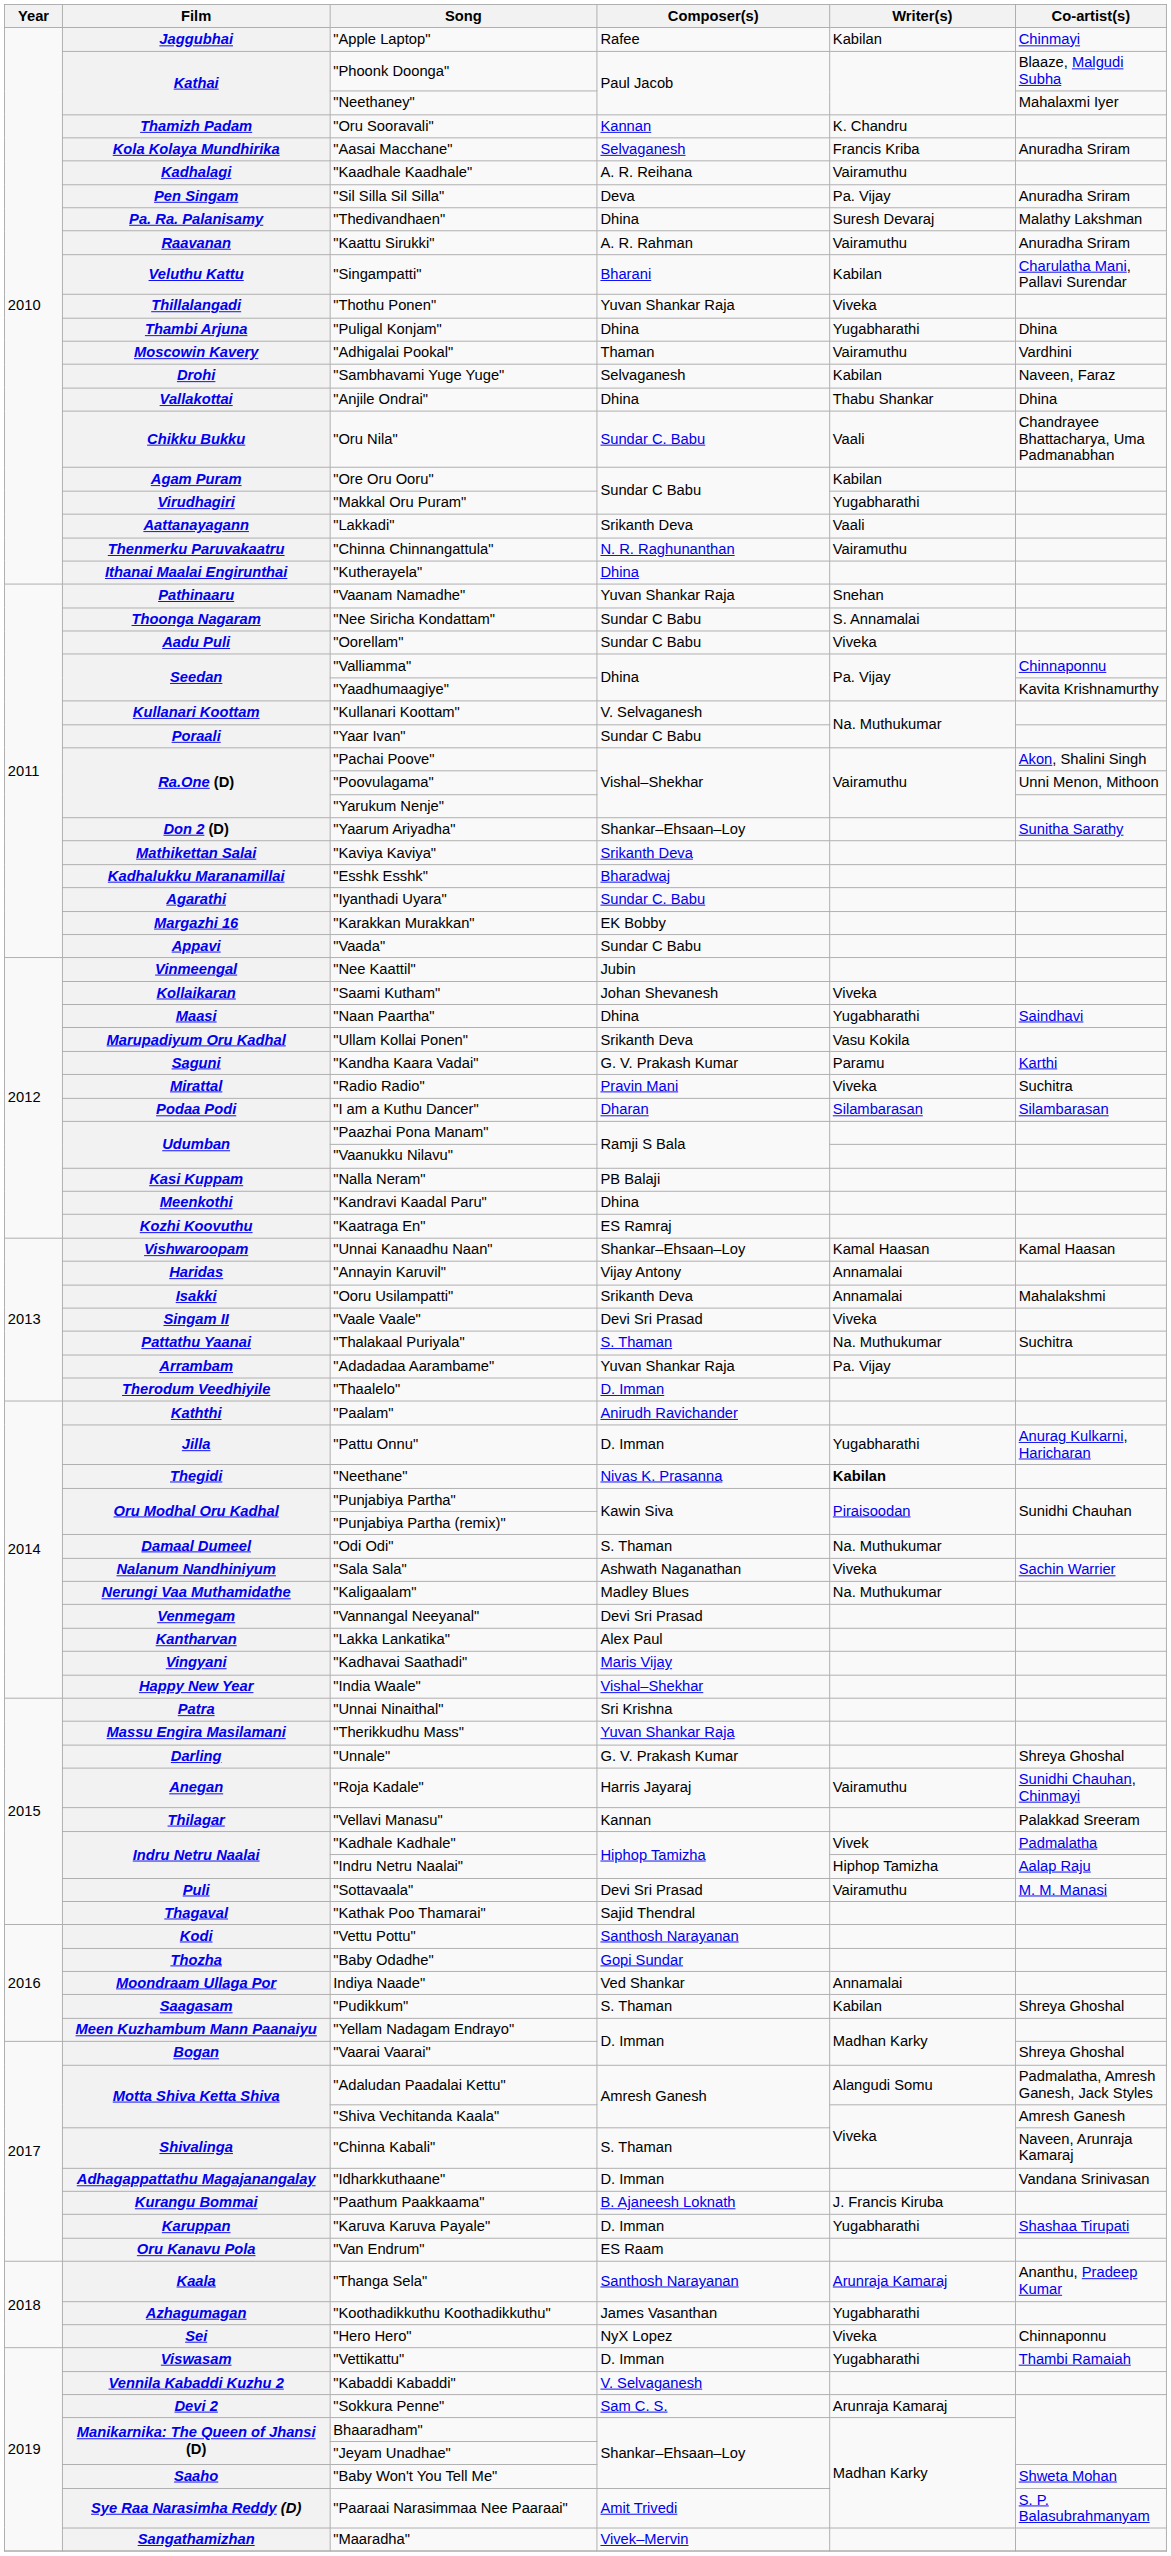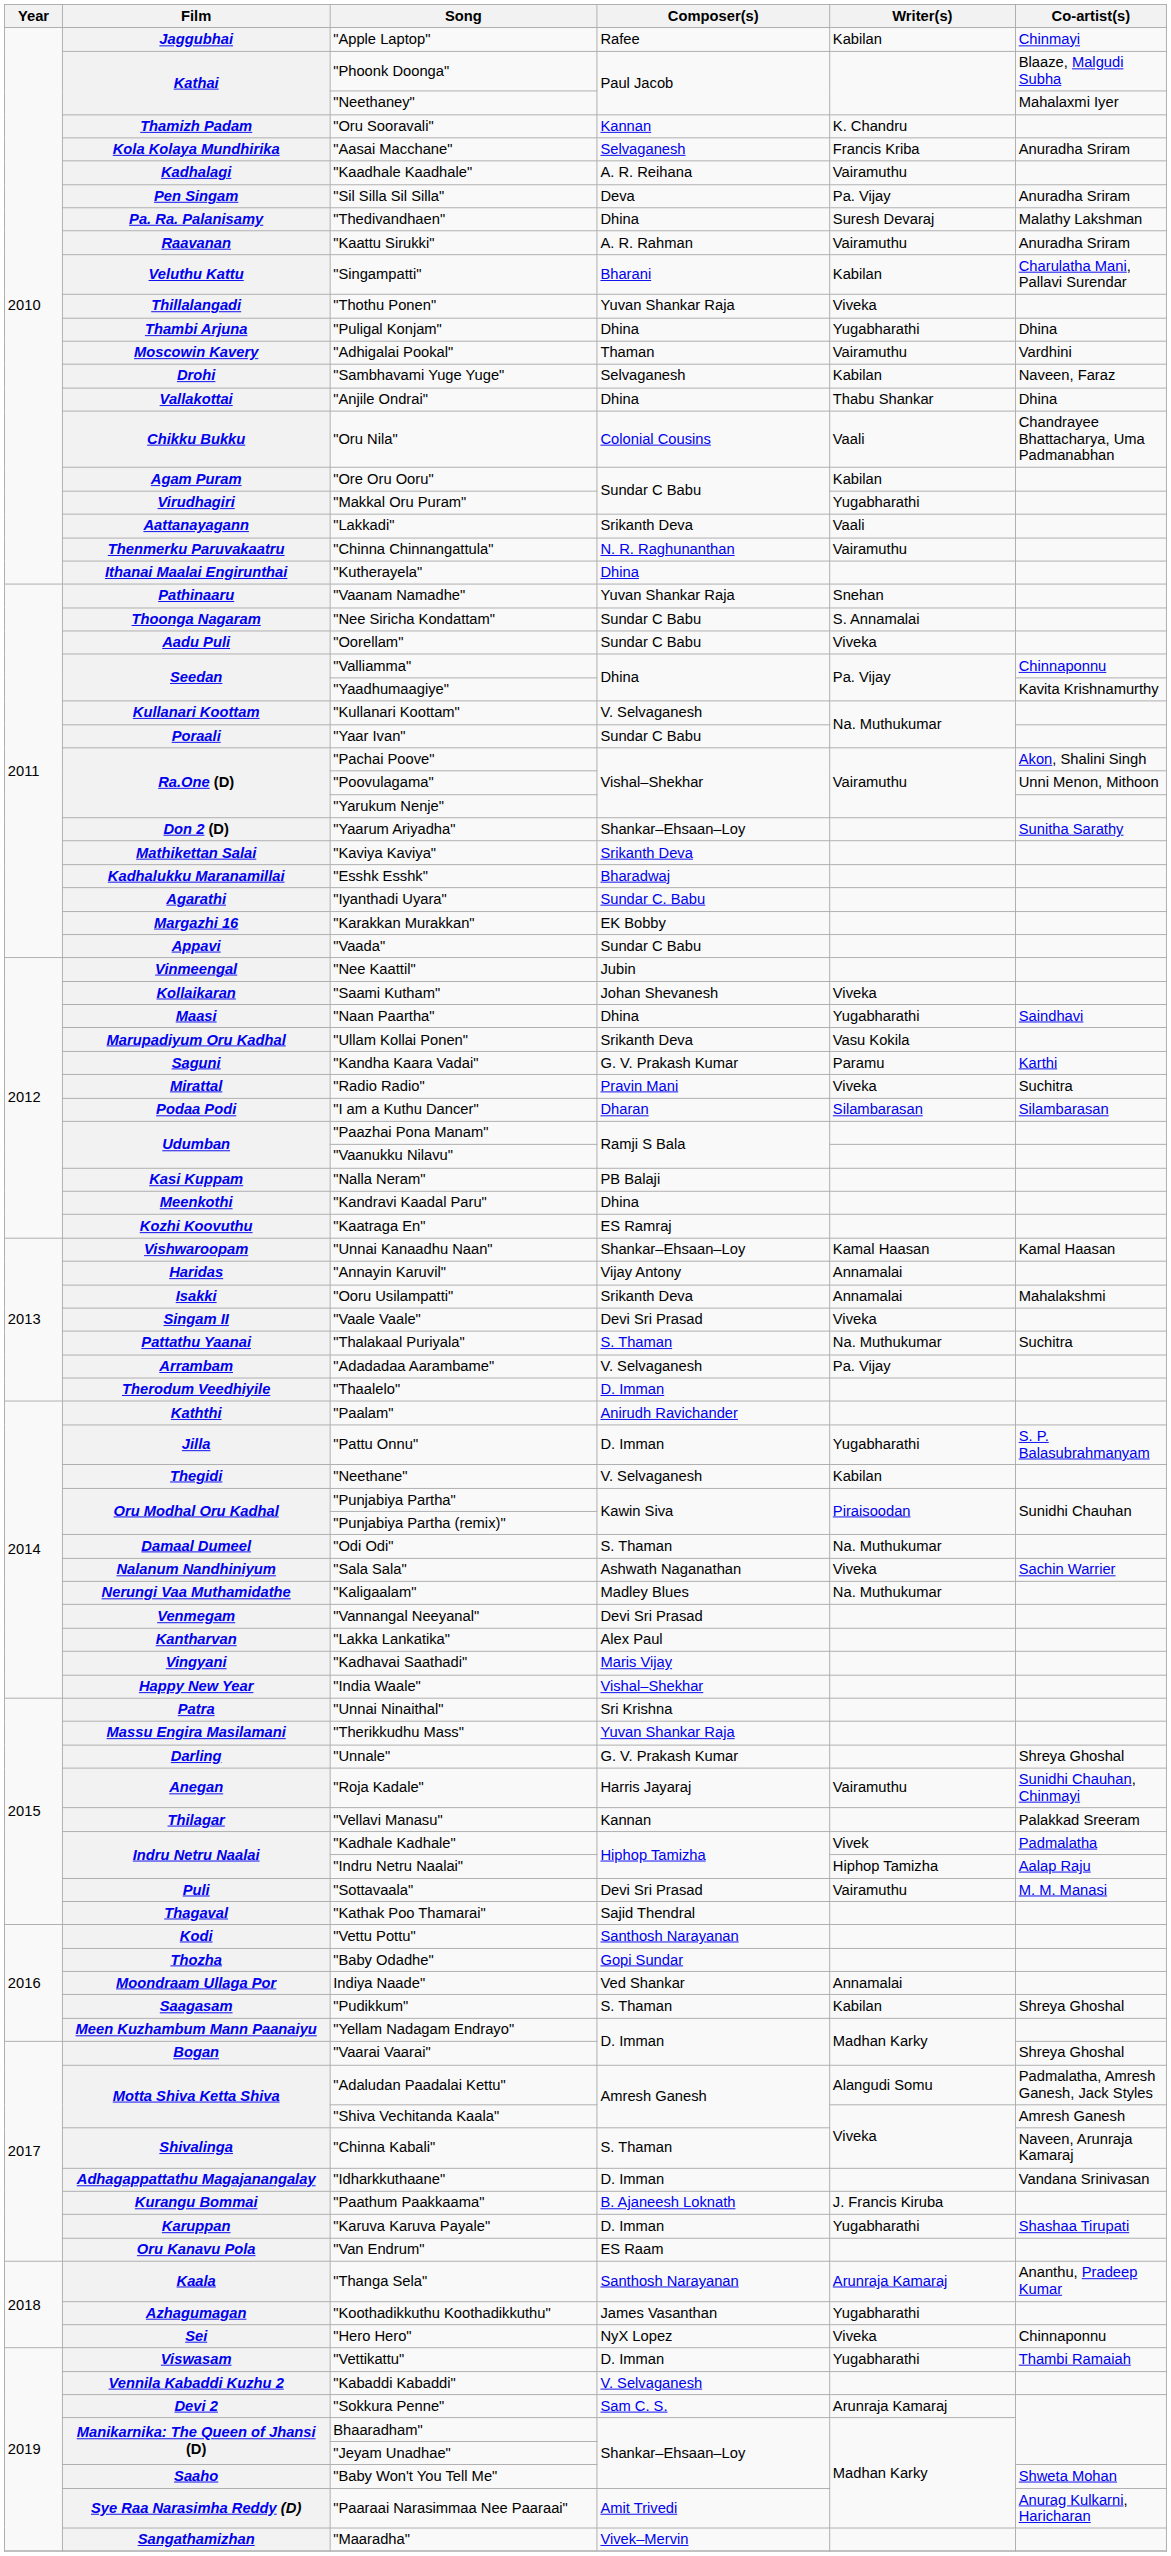(653, 439) Sundar C. Babu -> (656, 439) Colonial Cousins
(668, 1366) Yuvan Shankar Raja -> (651, 1366) V. Selvaganesh
(1073, 1444) Anurag Kulkarni, Haricharan -> (1084, 1444) S. P. Balasubrahmanyam
(661, 1476) Nivas K. Prasanna -> (651, 1476) V. Selvaganesh
(859, 1476) bold -> (857, 1476) normal
(1084, 2507) S. P. Balasubrahmanyam -> (1073, 2507) Anurag Kulkarni, Haricharan
